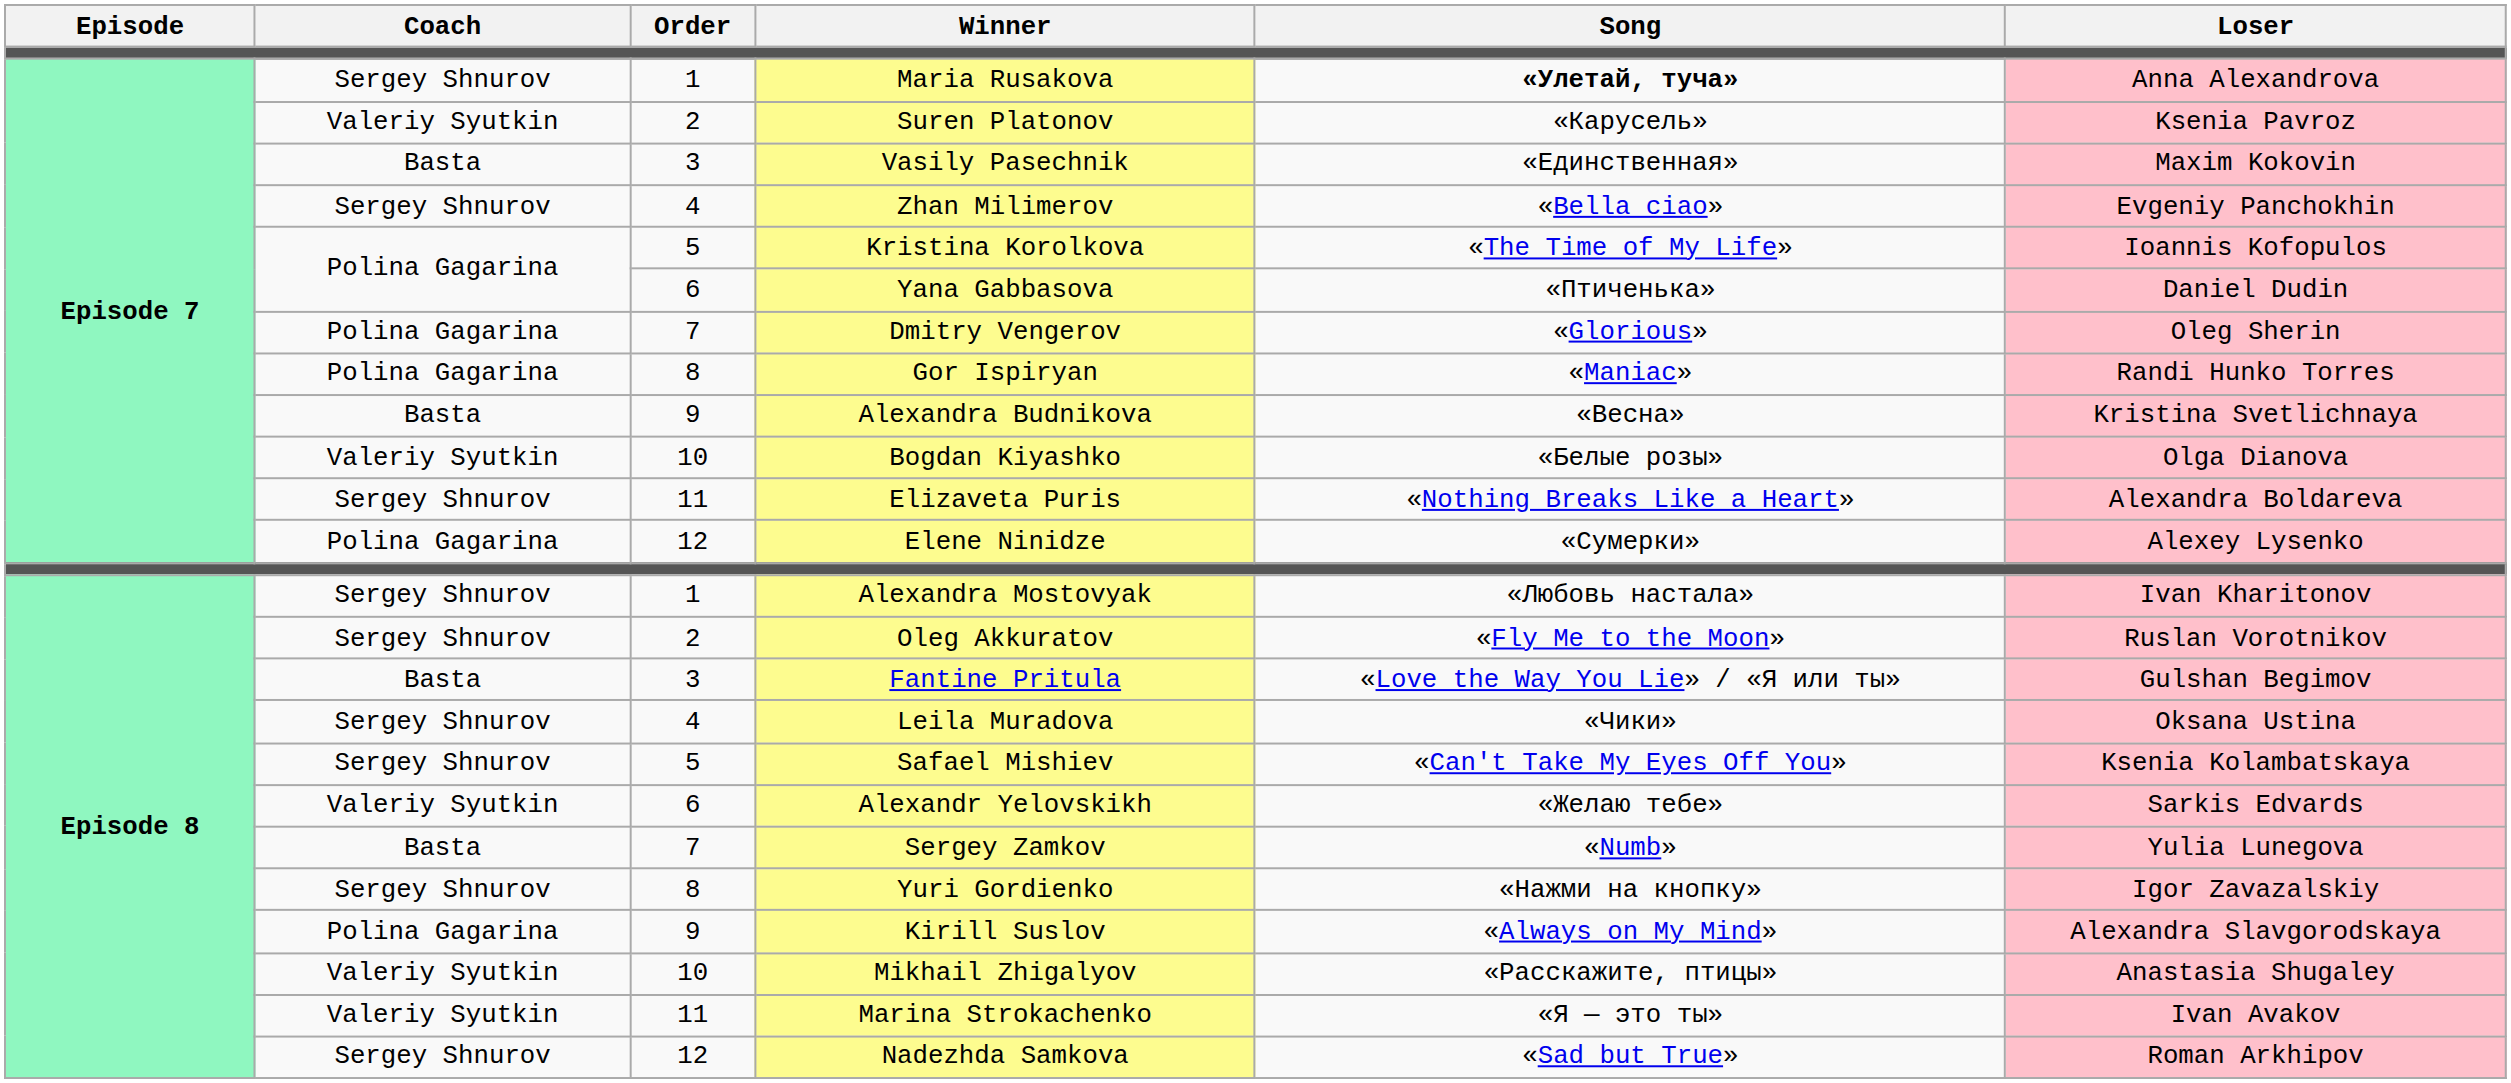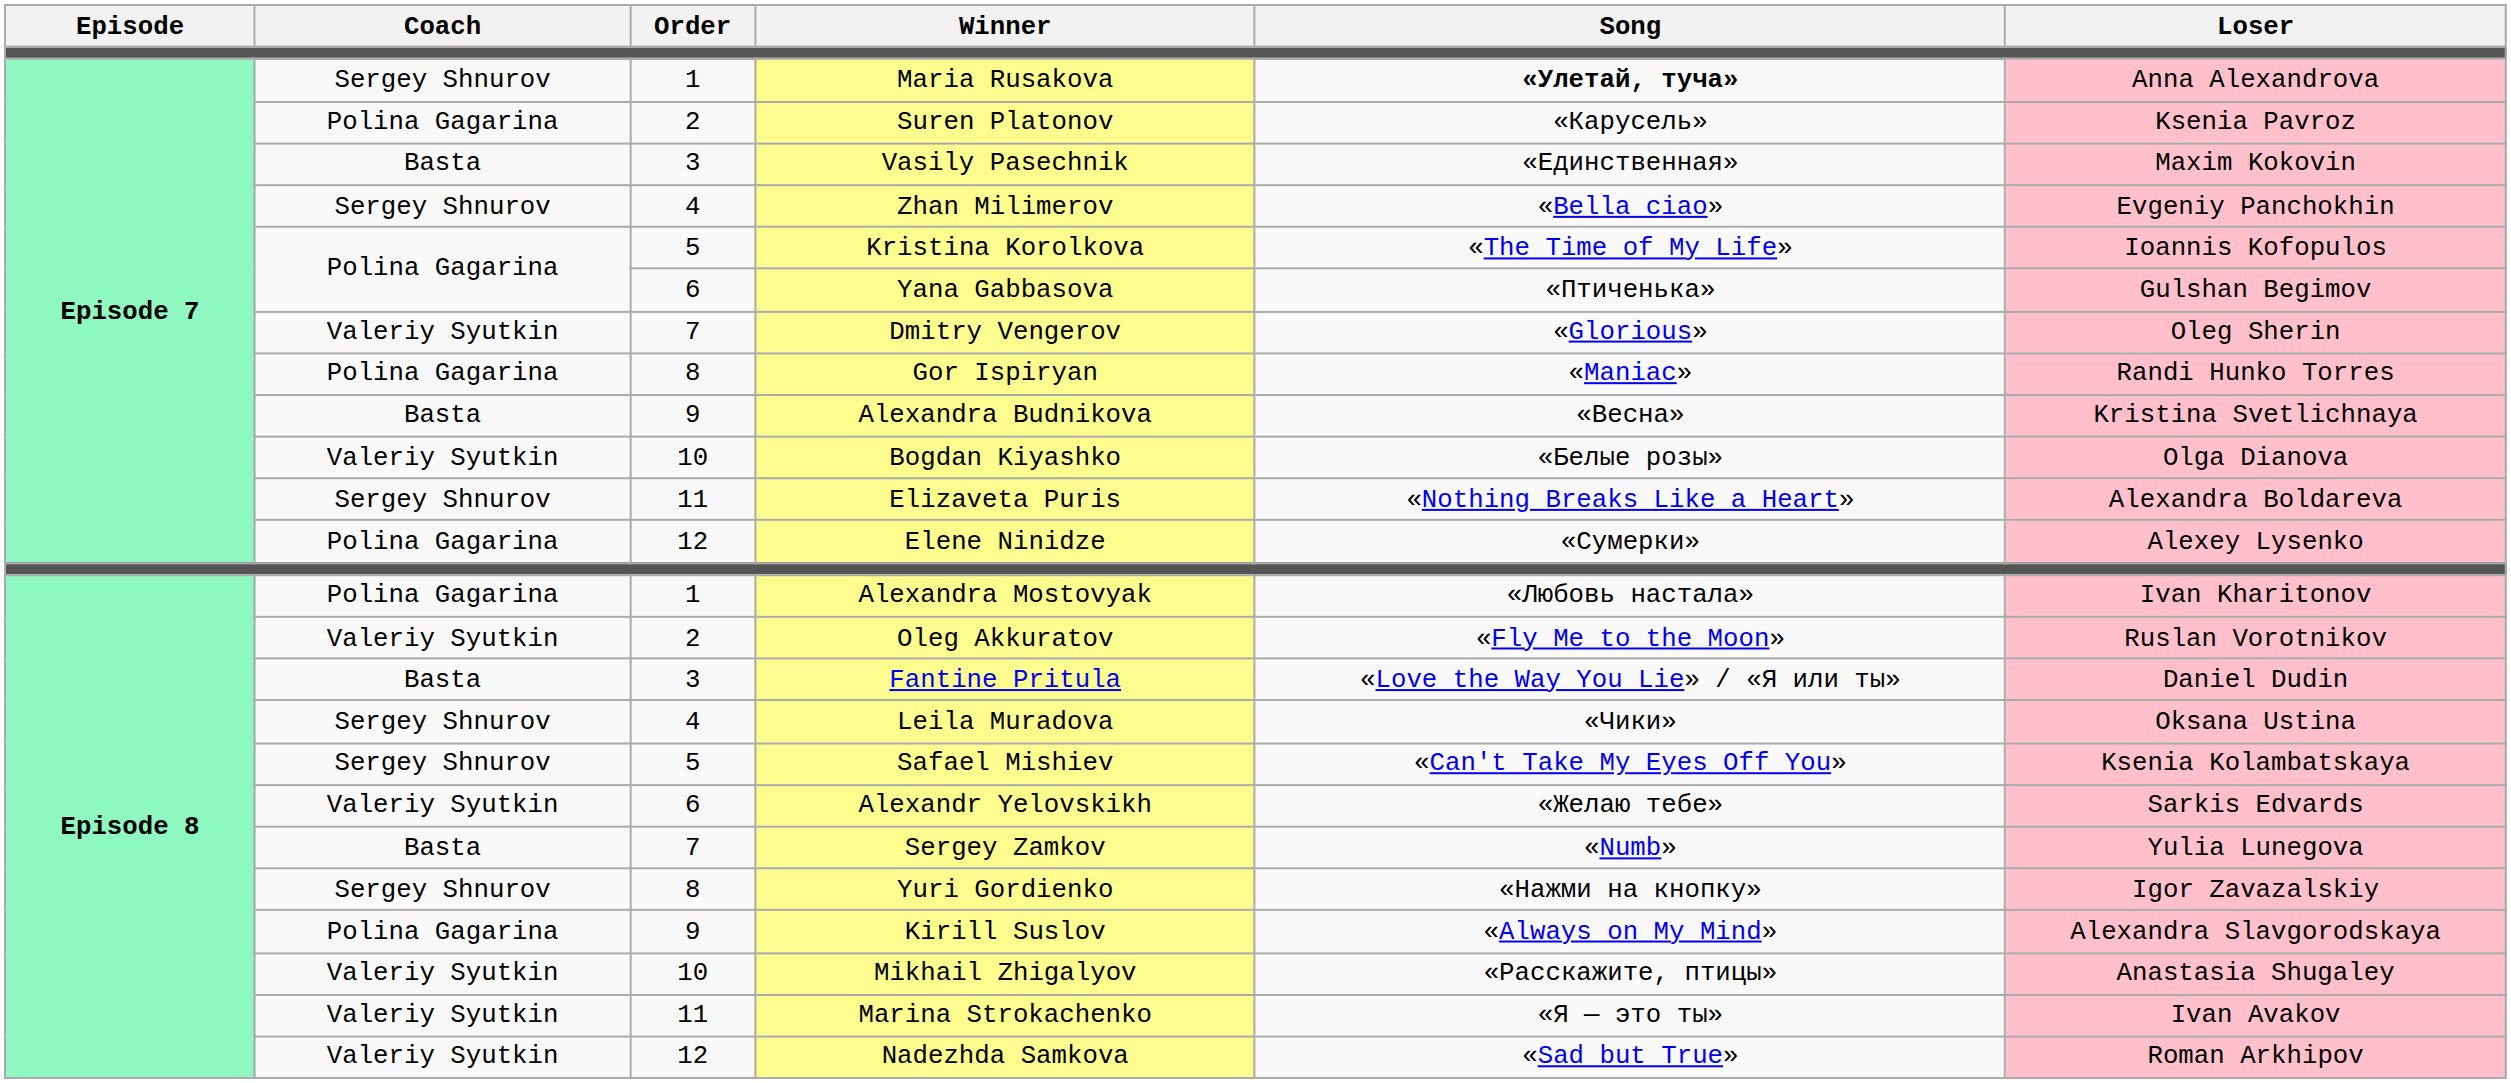(443, 122) Valeriy Syutkin -> (443, 122) Polina Gagarina
(2256, 290) Daniel Dudin -> (2256, 290) Gulshan Begimov
(443, 332) Polina Gagarina -> (443, 332) Valeriy Syutkin
(443, 596) Sergey Shnurov -> (443, 596) Polina Gagarina
(443, 638) Sergey Shnurov -> (443, 638) Valeriy Syutkin
(2256, 680) Gulshan Begimov -> (2256, 680) Daniel Dudin
(443, 1057) Sergey Shnurov -> (443, 1057) Valeriy Syutkin
